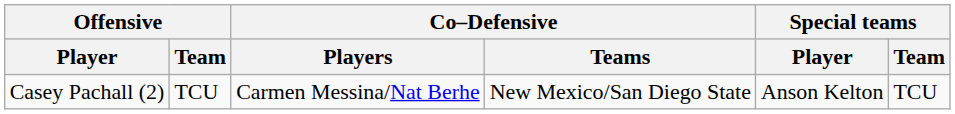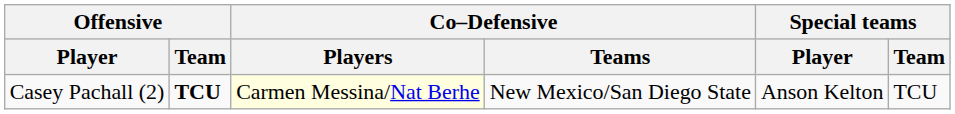(196, 91) normal -> (198, 91) bold
(358, 91) no background -> (358, 91) lightyellow background
